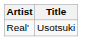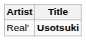(56, 28) normal -> (58, 28) bold
